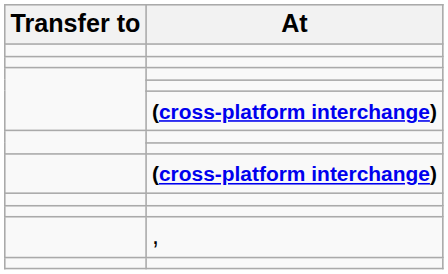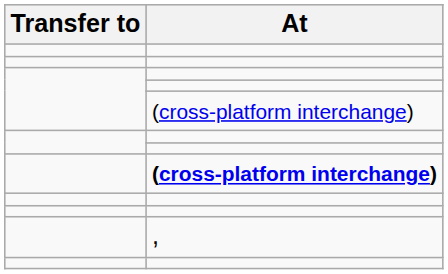(294, 110) bold -> (283, 112) normal
